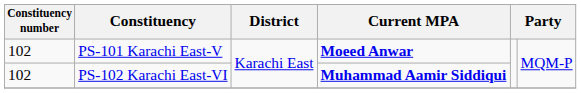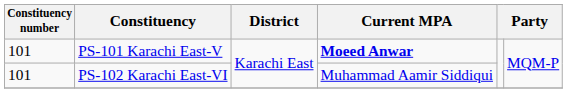(20, 51) 102 -> (20, 51) 101
(20, 75) 102 -> (20, 75) 101
(413, 75) bold -> (407, 75) normal
